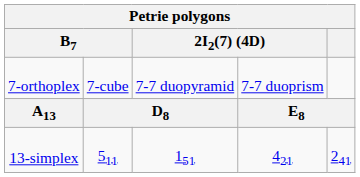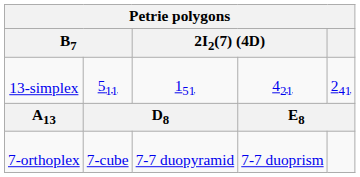rows swapped: (44, 86) <-> (44, 158)
